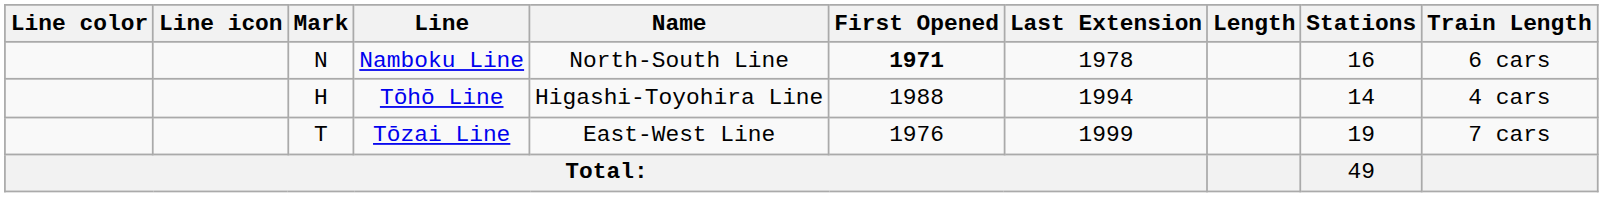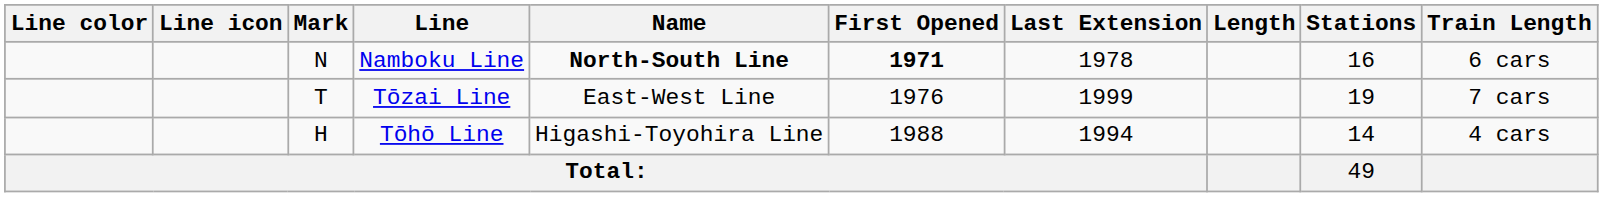(679, 61) normal -> (679, 61) bold
rows swapped: (442, 135) <-> (442, 98)
